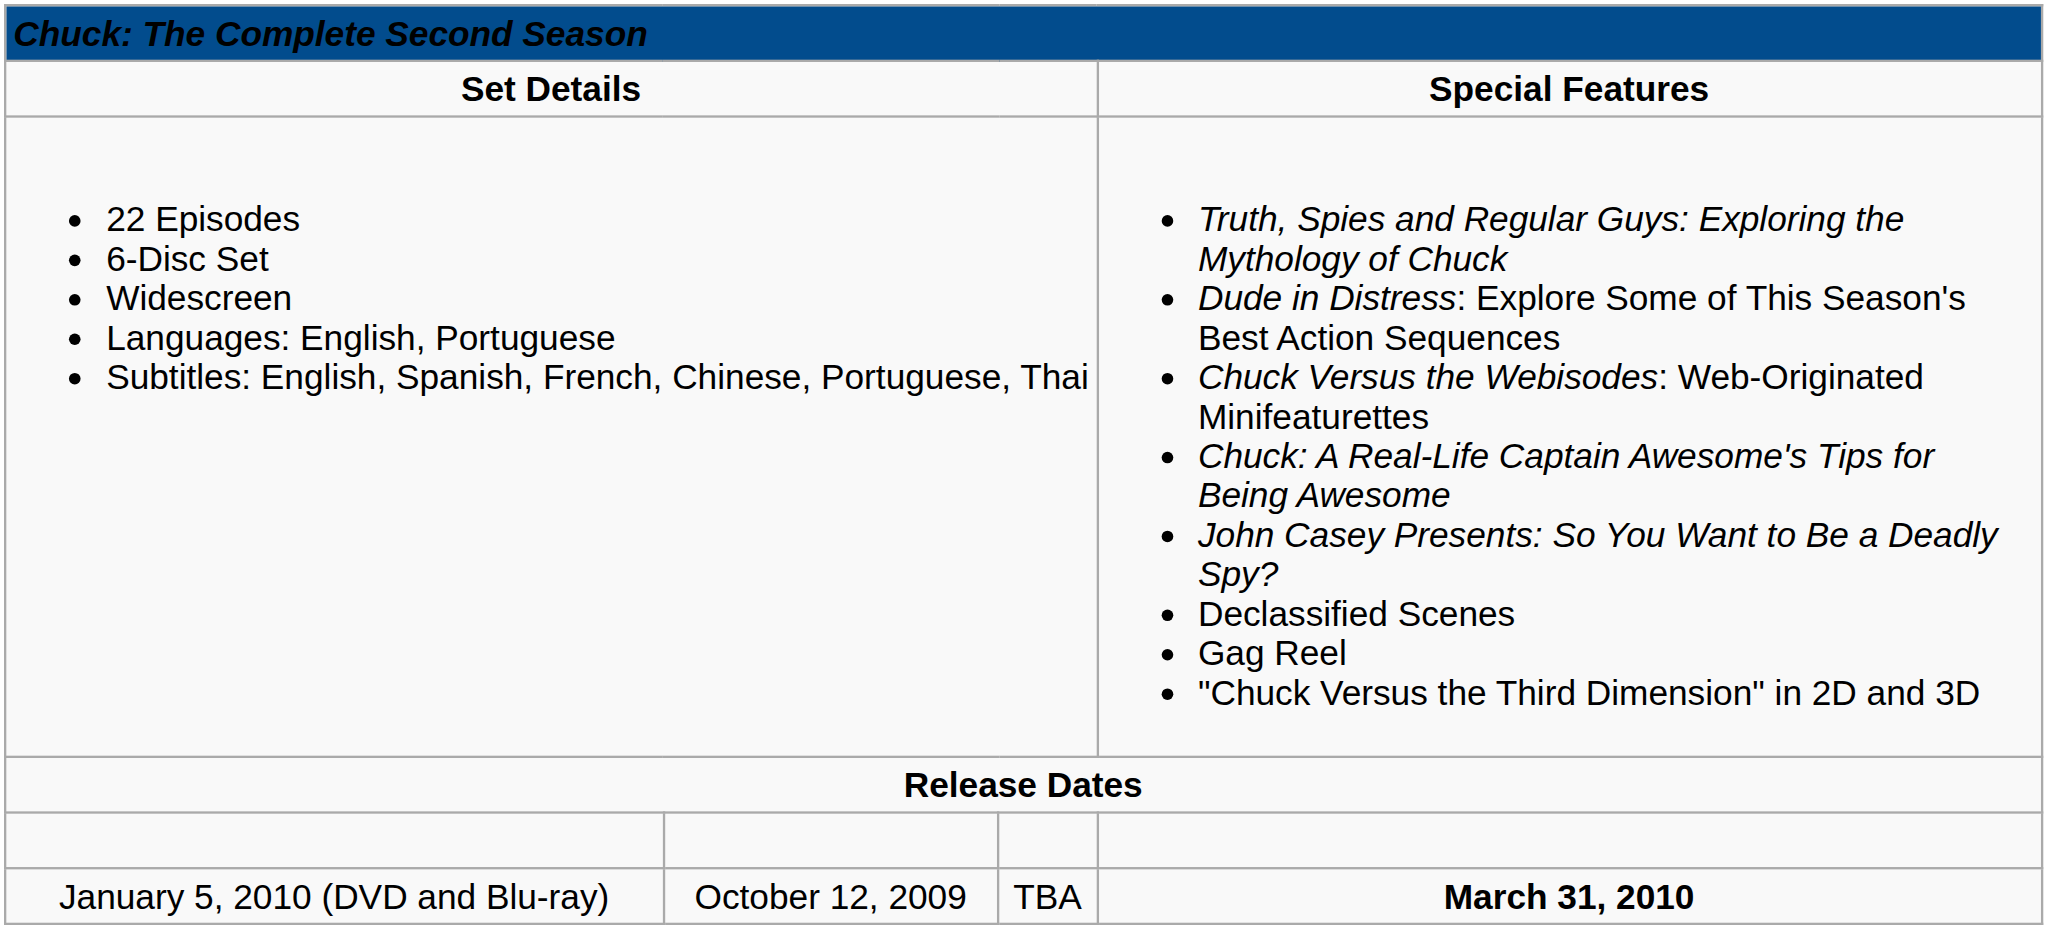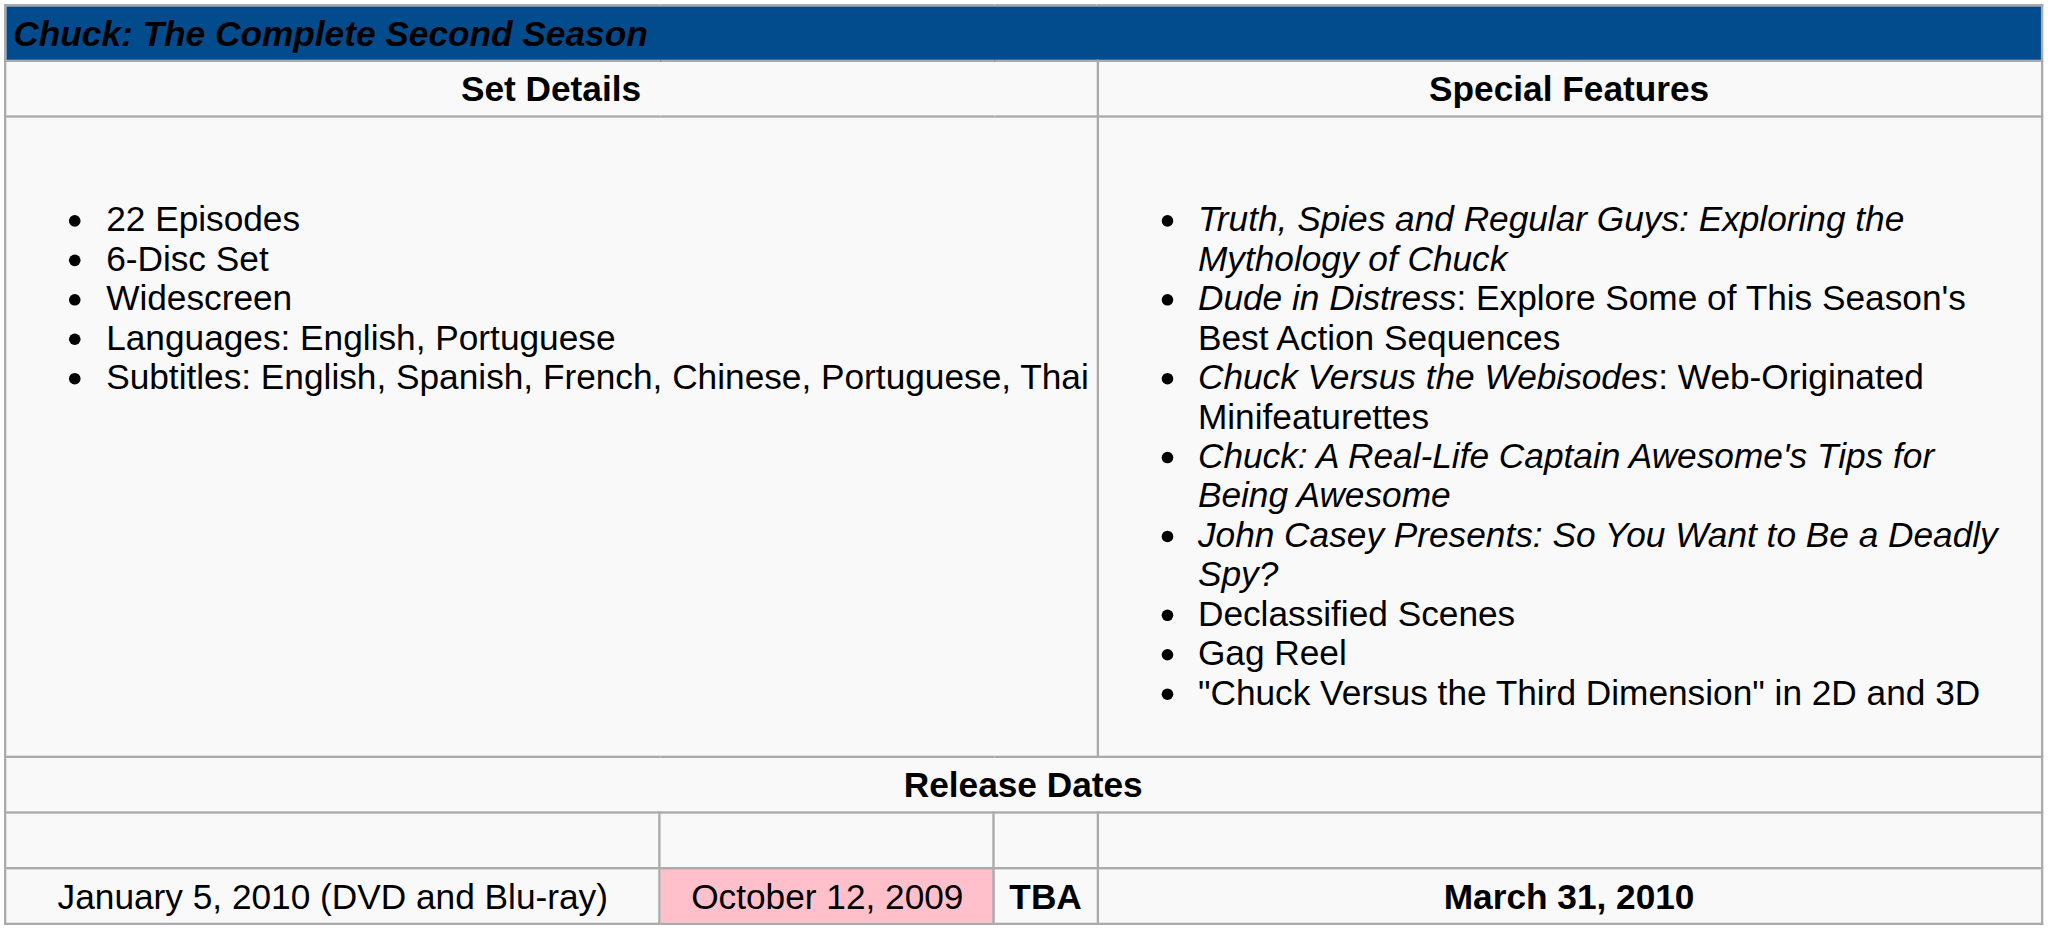(831, 896) no background -> (827, 896) pink background
(1048, 896) normal -> (1046, 896) bold
